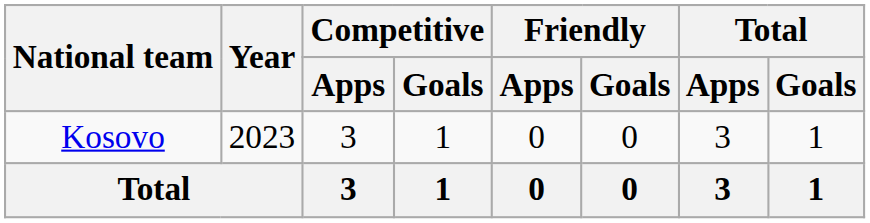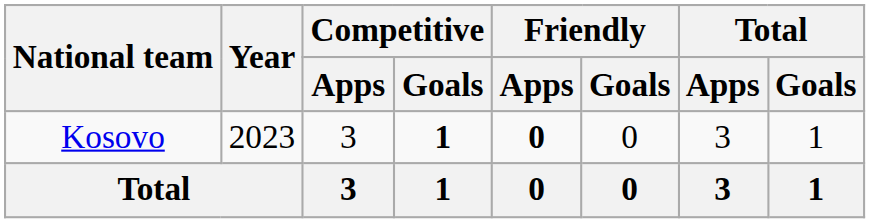(443, 136) normal -> (443, 136) bold
(537, 136) normal -> (537, 136) bold
